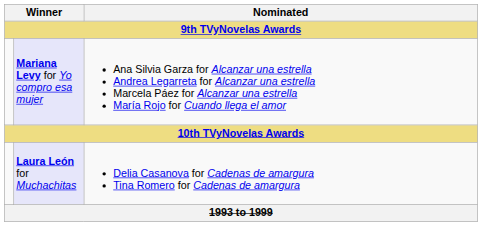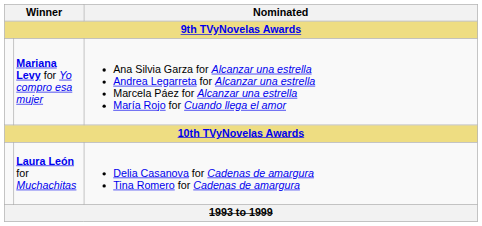(44, 81) lavender background -> (44, 81) no background
(46, 173) lavender background -> (46, 173) no background
